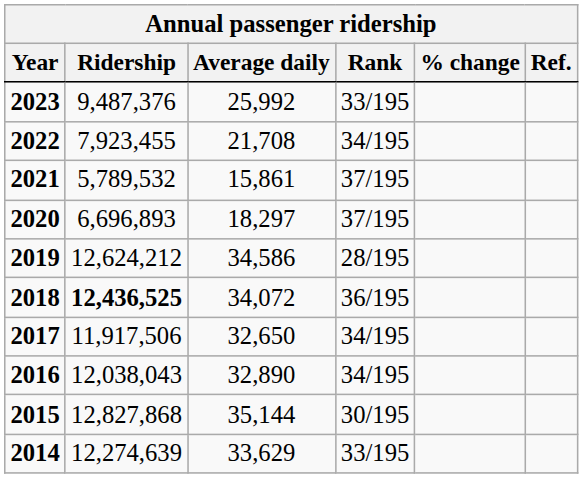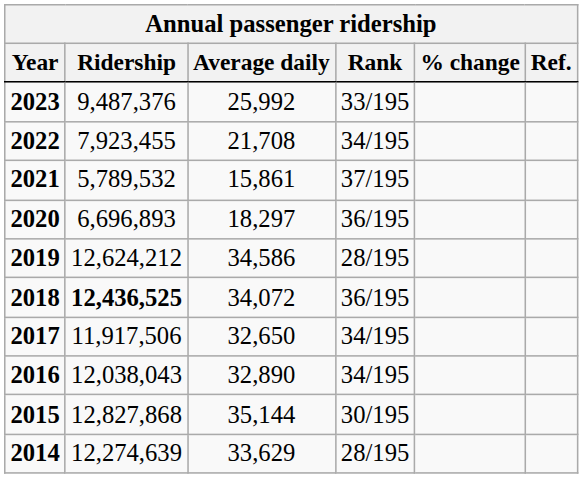(375, 218) 37/195 -> (375, 218) 36/195
(375, 453) 33/195 -> (375, 453) 28/195
